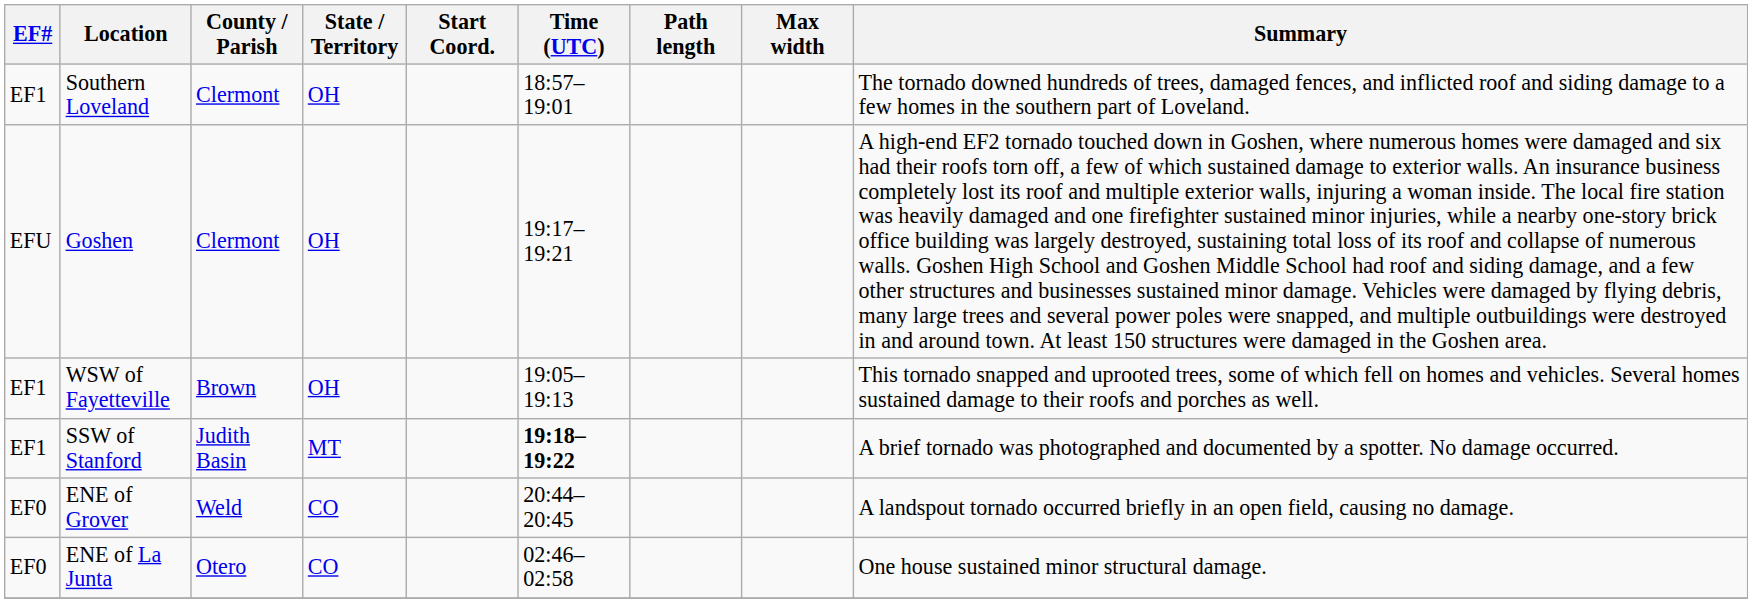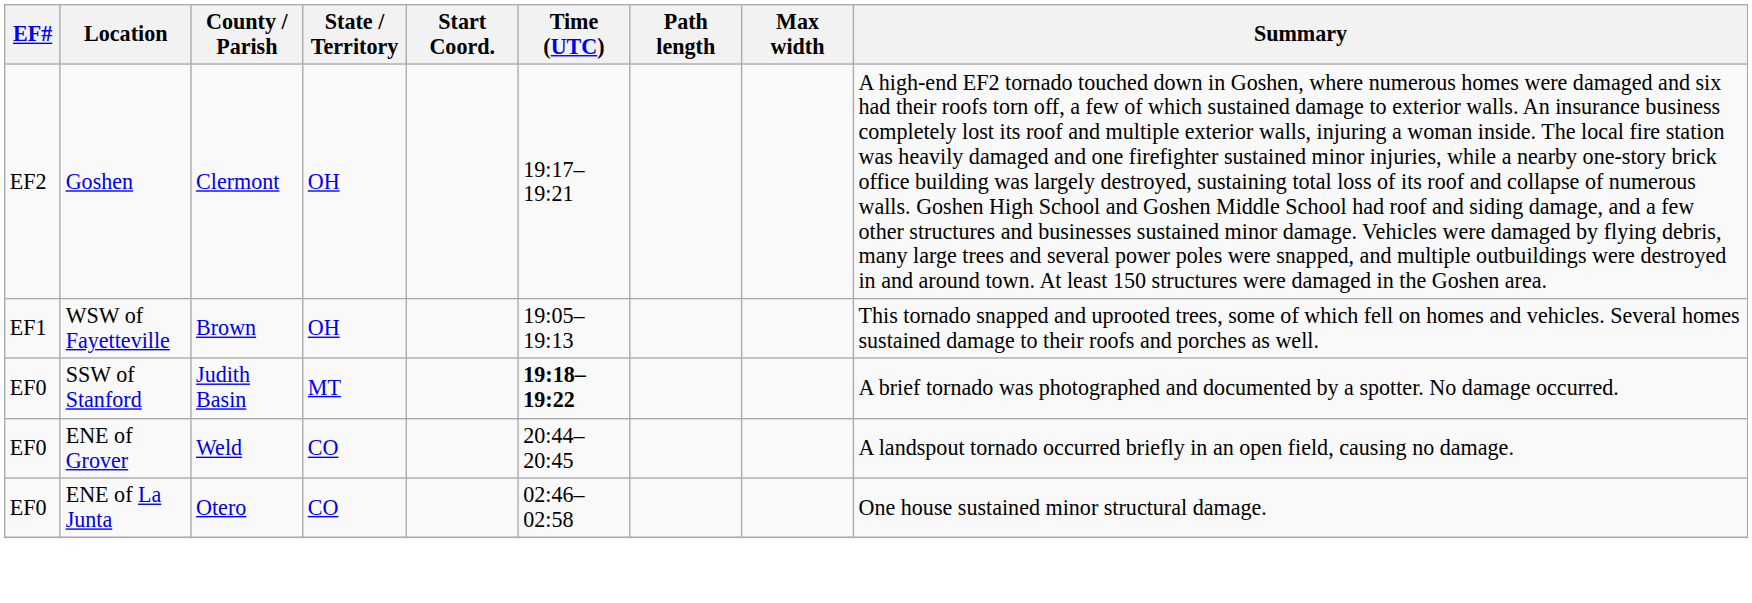- row: (107, 94)
(31, 241) EFU -> (28, 181) EF2
(28, 447) EF1 -> (28, 387) EF0
